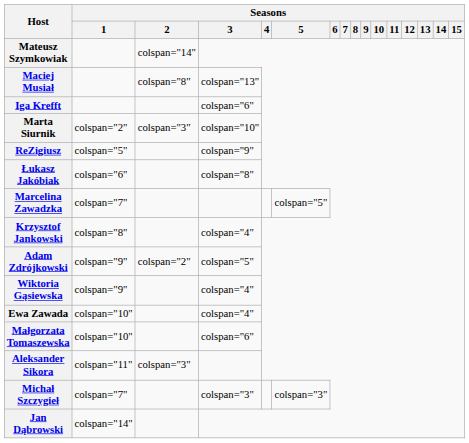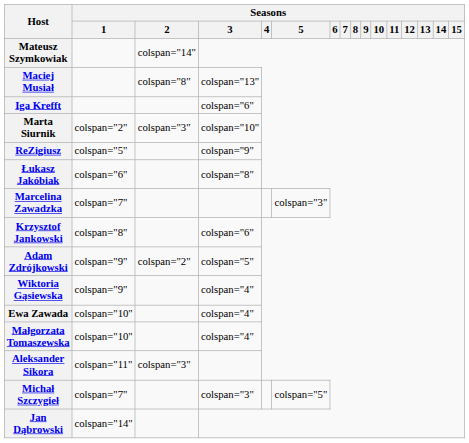(301, 203) colspan="5" -> (301, 203) colspan="3"
(227, 232) colspan="4" -> (227, 232) colspan="6"
(227, 336) colspan="6" -> (227, 336) colspan="4"
(301, 394) colspan="3" -> (301, 394) colspan="5"
